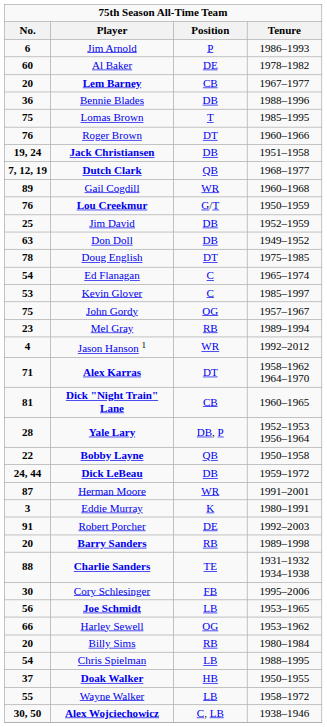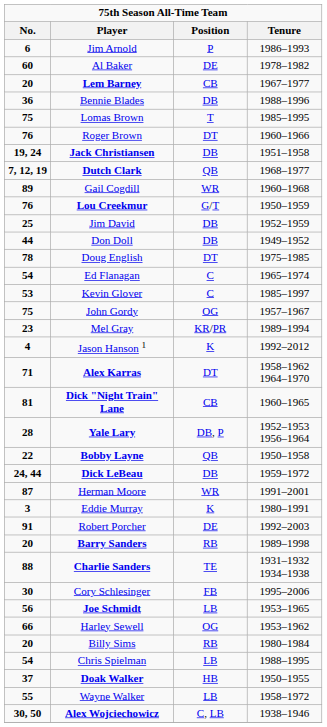(28, 240) 63 -> (28, 240) 44
(210, 328) RB -> (210, 328) KR/PR
(210, 347) WR -> (210, 347) K
